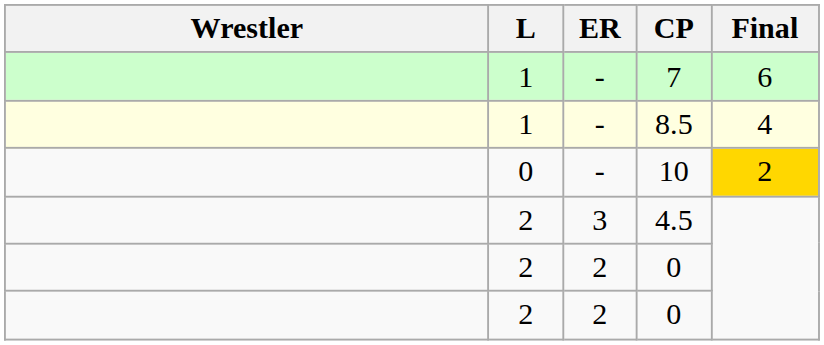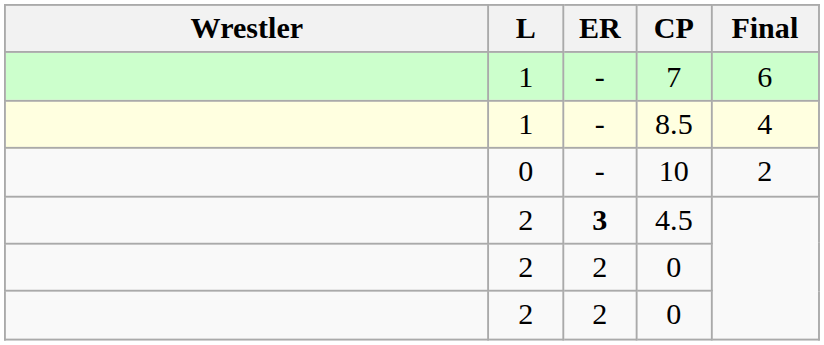(765, 171) gold background -> (765, 171) no background
(600, 219) normal -> (600, 219) bold
